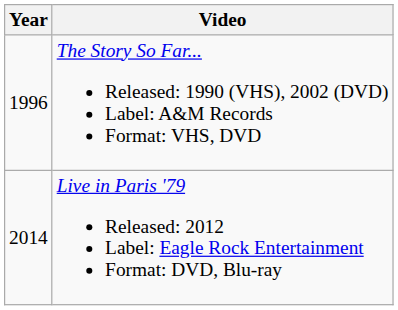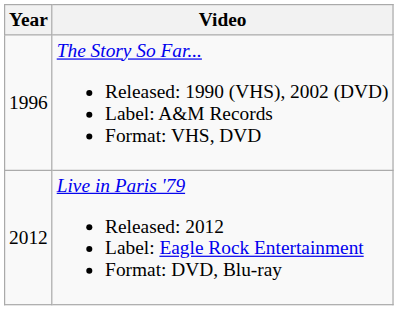(28, 237) 2014 -> (28, 237) 2012
